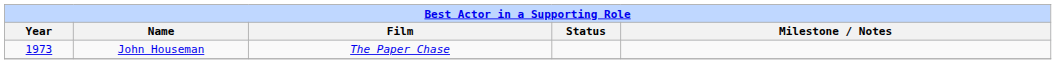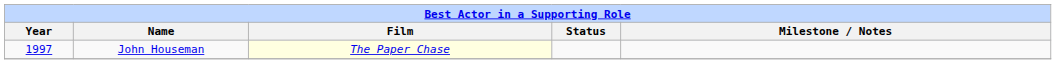(39, 49) 1973 -> (39, 49) 1997
(400, 49) no background -> (400, 49) lightyellow background
